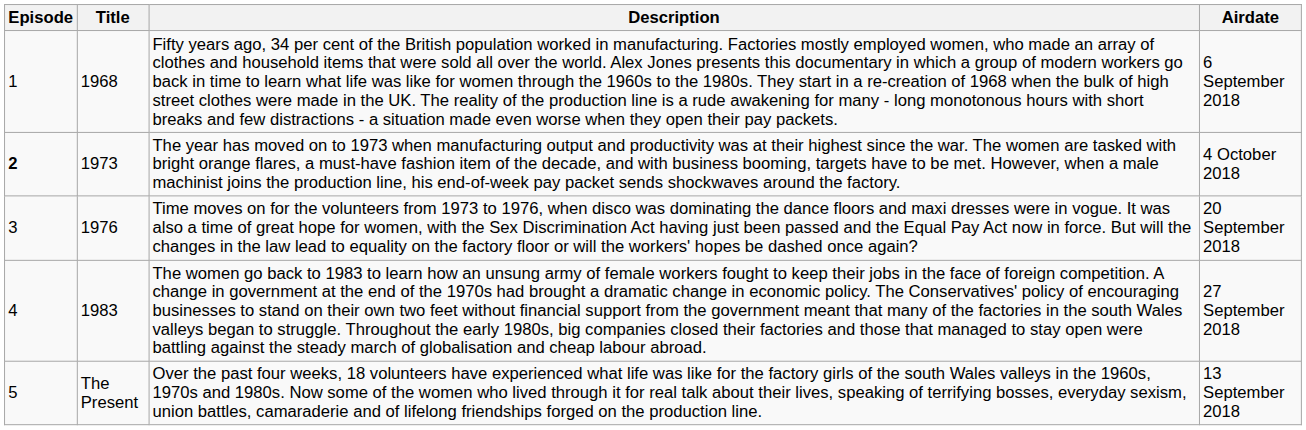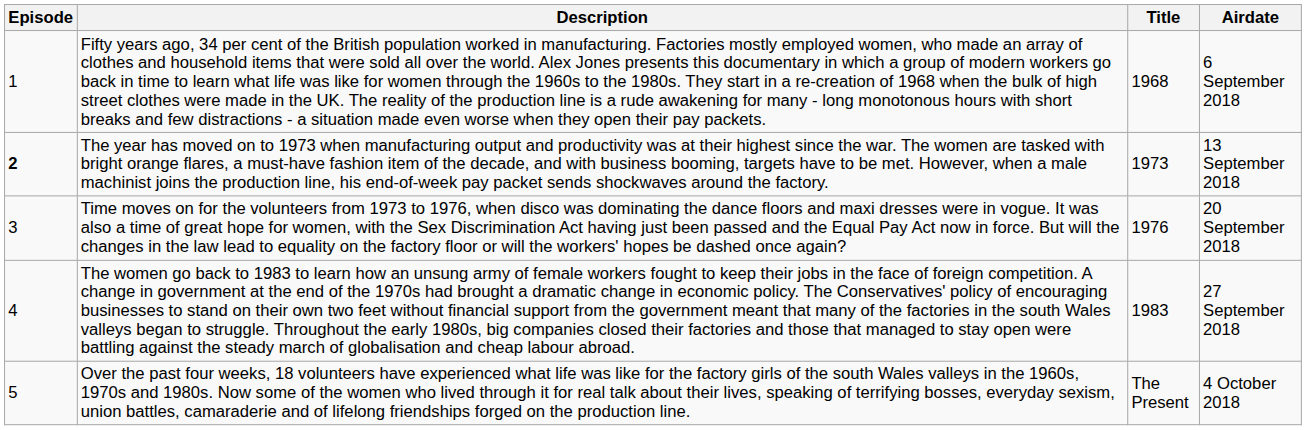columns swapped: (113, 17) <-> (674, 17)
(1240, 164) 4 October 2018 -> (1244, 164) 13 September 2018
(1244, 393) 13 September 2018 -> (1240, 393) 4 October 2018
